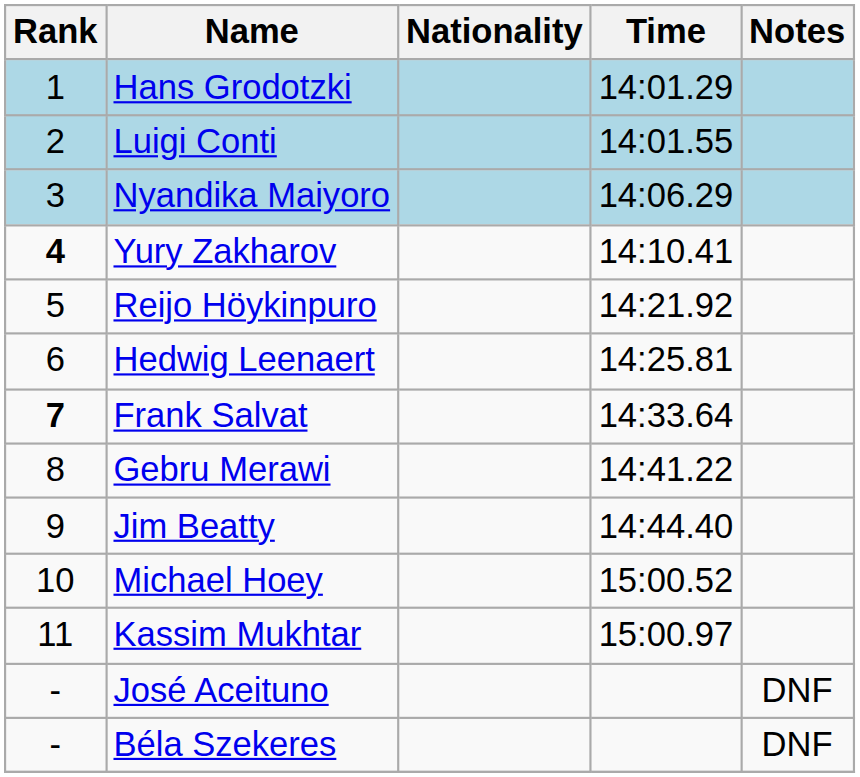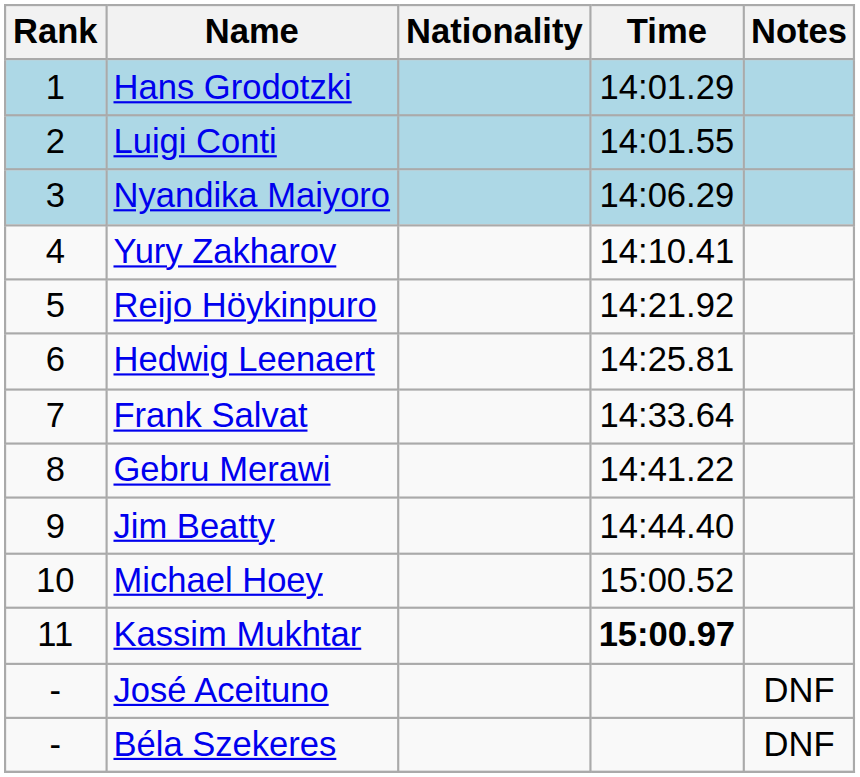(55, 251) bold -> (55, 251) normal
(55, 415) bold -> (55, 415) normal
(666, 634) normal -> (667, 634) bold
